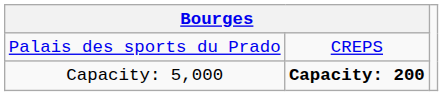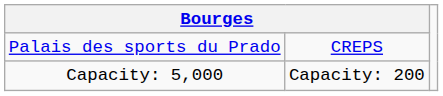(357, 76) bold -> (357, 76) normal
